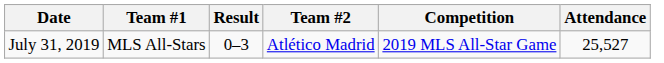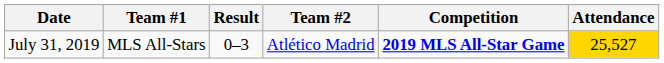(469, 44) normal -> (473, 44) bold
(605, 44) no background -> (613, 44) gold background
